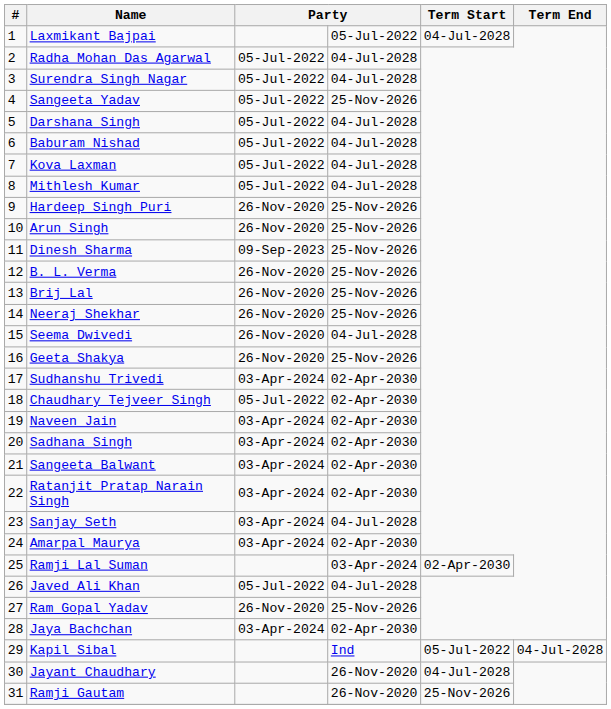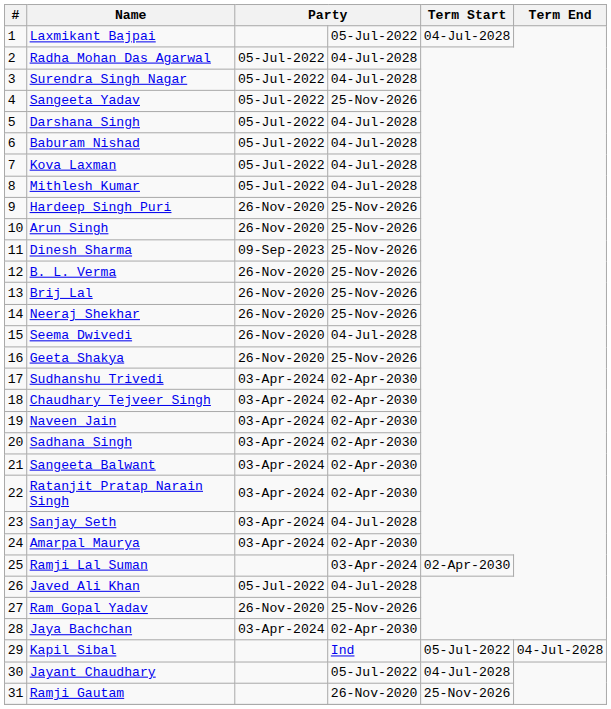(281, 400) 05-Jul-2022 -> (281, 400) 03-Apr-2024
(374, 672) 26-Nov-2020 -> (374, 672) 05-Jul-2022
